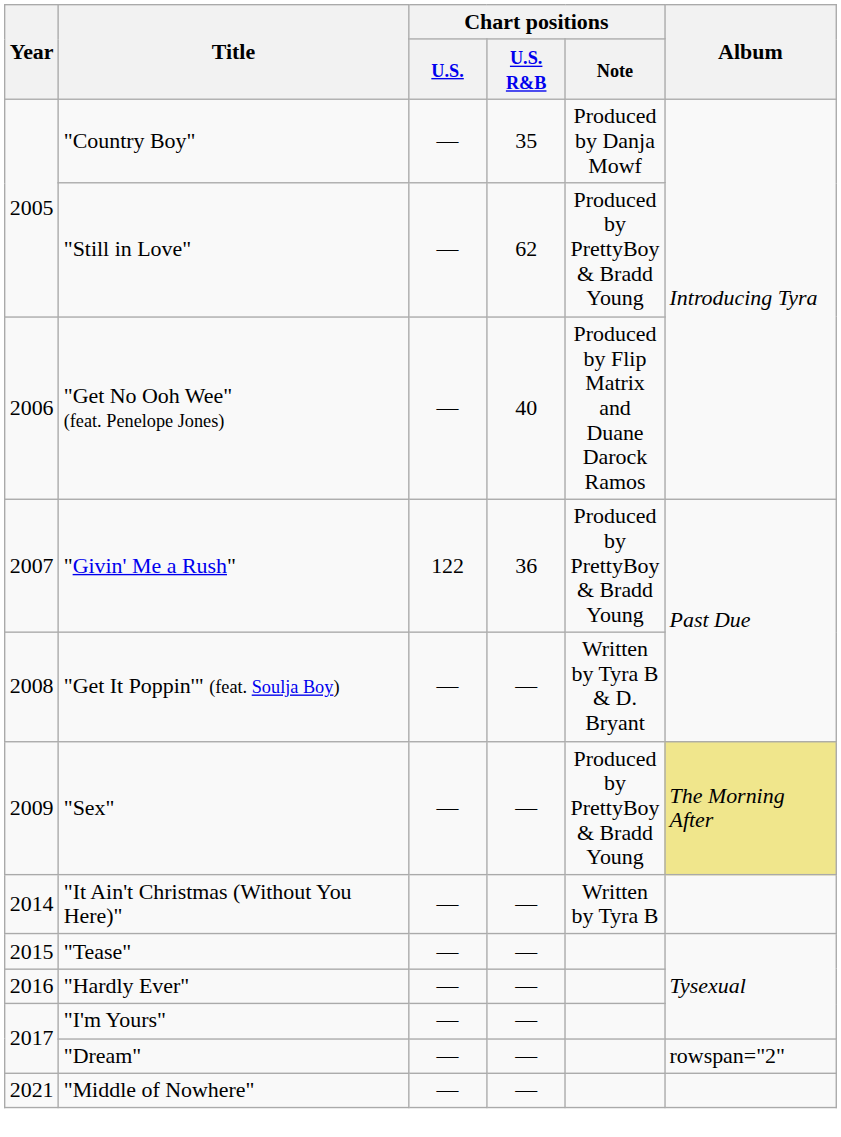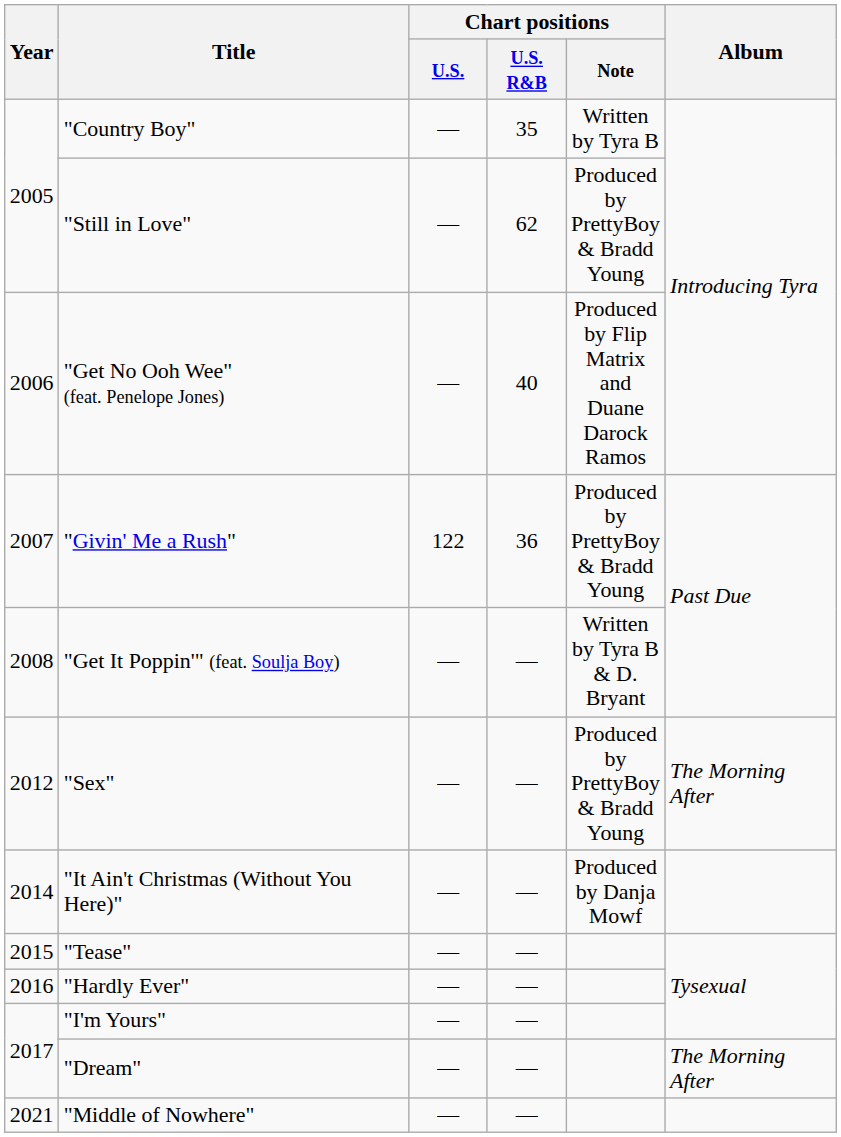(615, 140) Produced by Danja Mowf -> (615, 128) Written by Tyra B
(32, 807) 2009 -> (32, 783) 2012
(727, 807) khaki background -> (728, 783) no background
(615, 904) Written by Tyra B -> (615, 891) Produced by Danja Mowf
(727, 1055) rowspan="2" -> (728, 1067) The Morning After
